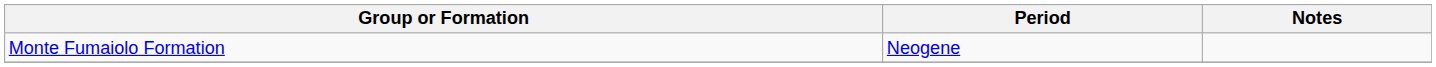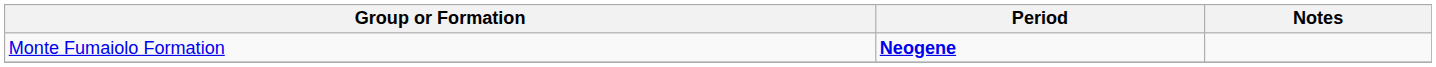(924, 47) normal -> (918, 47) bold
